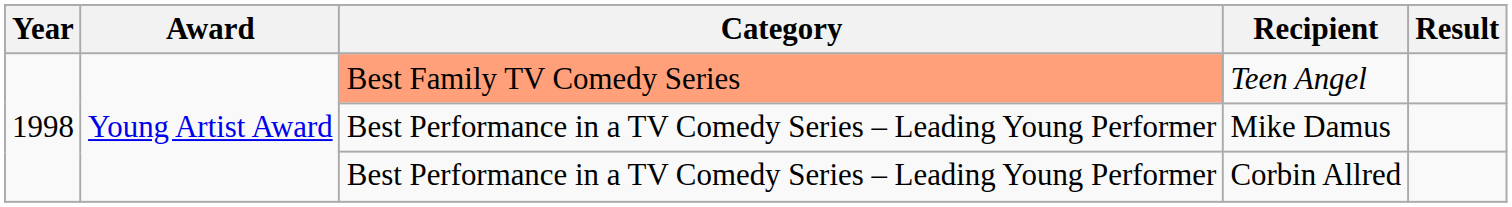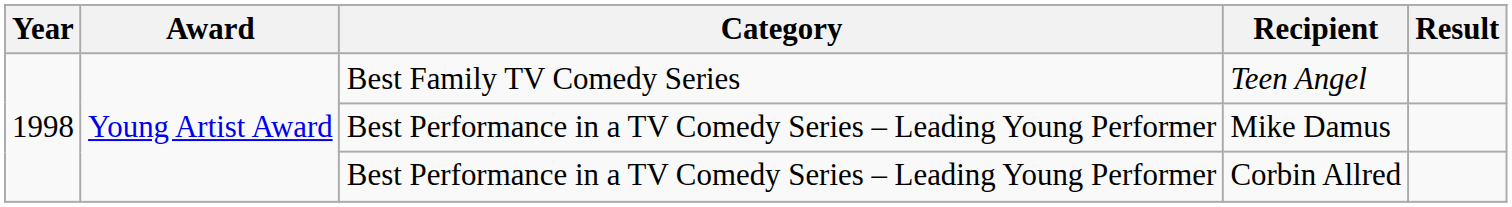(544, 77) lightsalmon background -> (544, 77) no background
